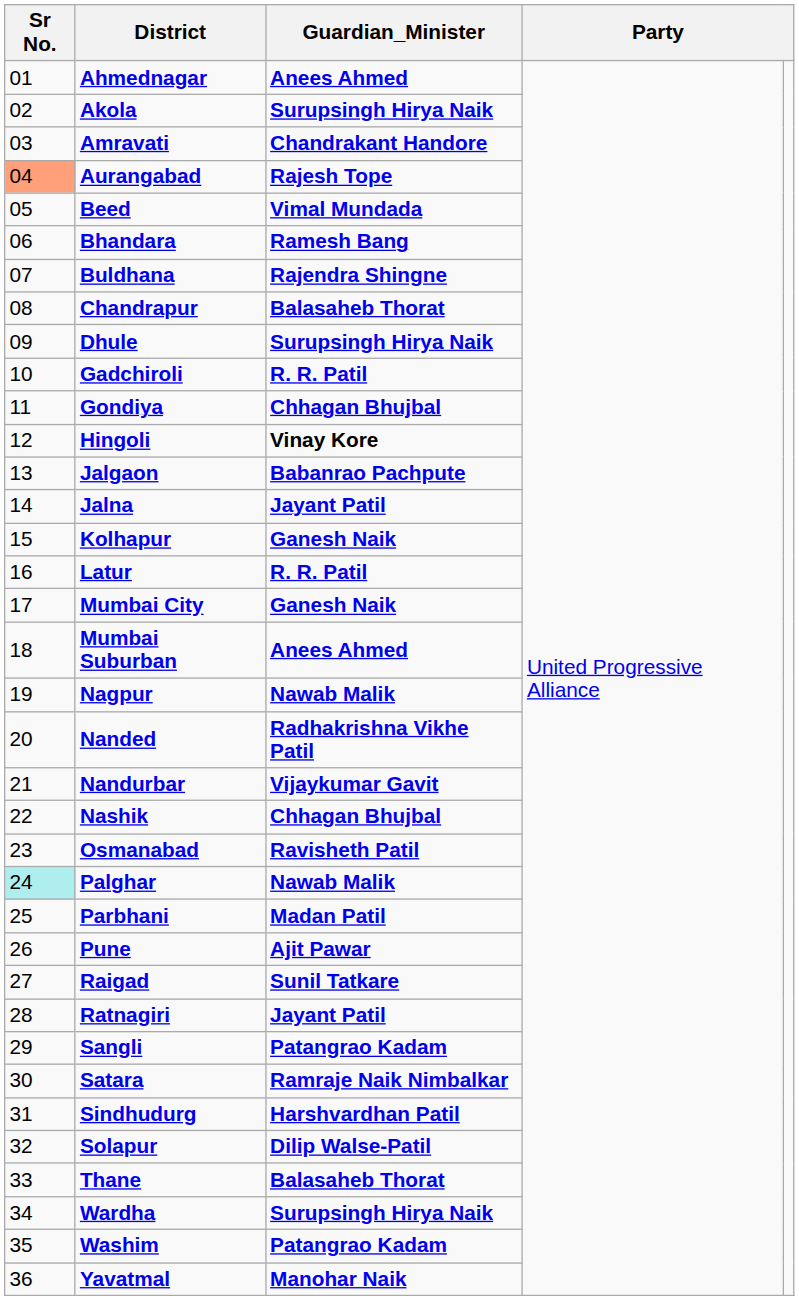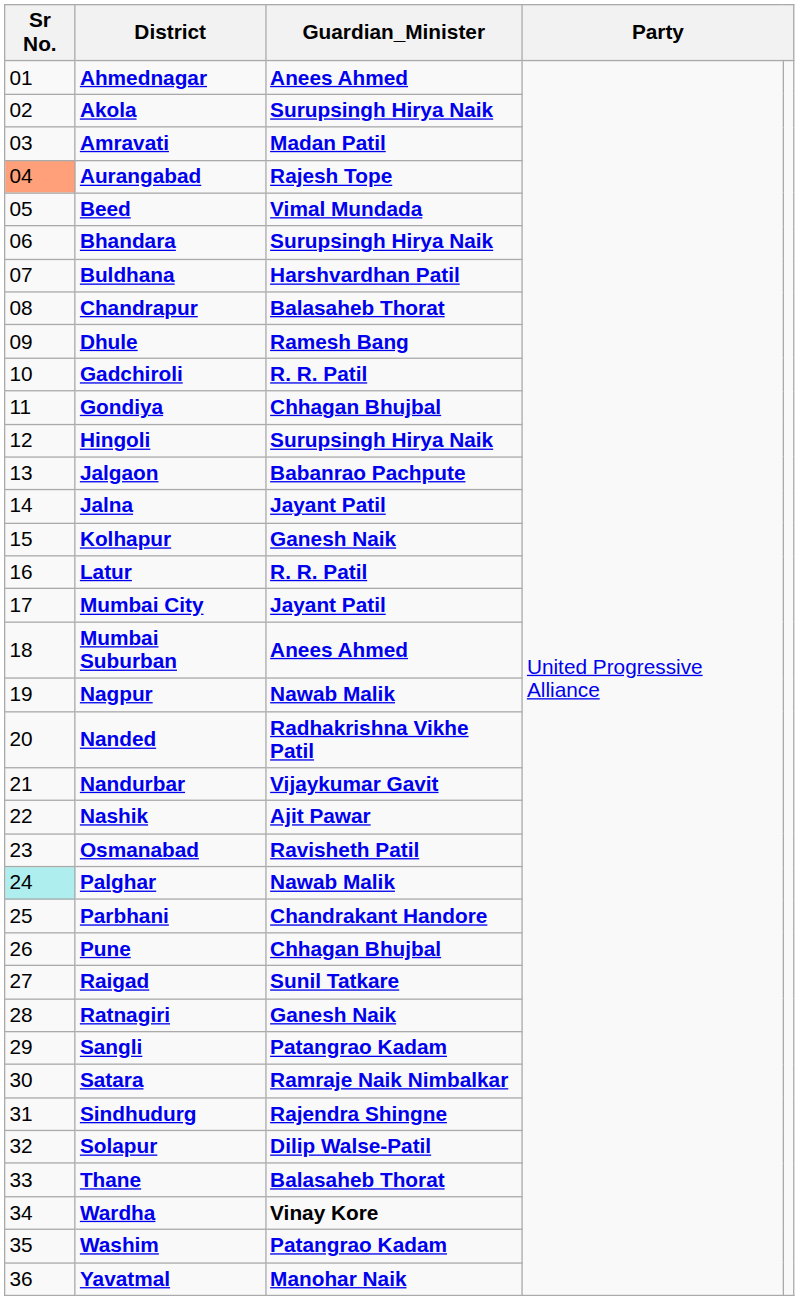(379, 143) Chandrakant Handore -> (328, 143) Madan Patil
(339, 242) Ramesh Bang -> (382, 242) Surupsingh Hirya Naik
(359, 275) Rajendra Shingne -> (365, 275) Harshvardhan Patil
(382, 341) Surupsingh Hirya Naik -> (339, 341) Ramesh Bang
(324, 440) Vinay Kore -> (382, 440) Surupsingh Hirya Naik
(333, 605) Ganesh Naik -> (328, 605) Jayant Patil
(356, 816) Chhagan Bhujbal -> (320, 816) Ajit Pawar
(328, 915) Madan Patil -> (379, 915) Chandrakant Handore
(320, 948) Ajit Pawar -> (356, 948) Chhagan Bhujbal
(328, 1014) Jayant Patil -> (333, 1014) Ganesh Naik
(365, 1113) Harshvardhan Patil -> (359, 1113) Rajendra Shingne
(382, 1212) Surupsingh Hirya Naik -> (324, 1212) Vinay Kore
